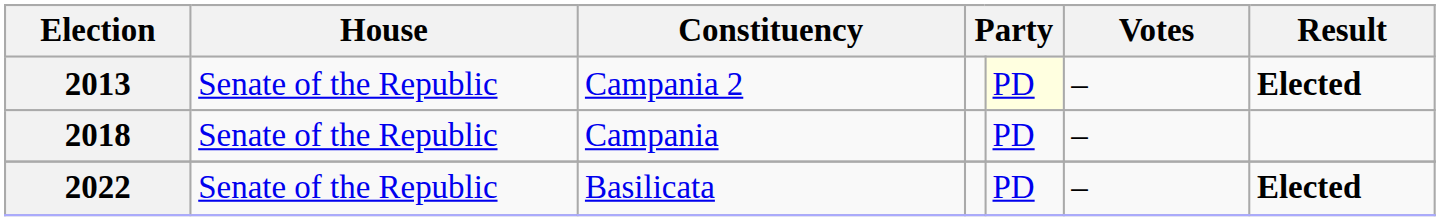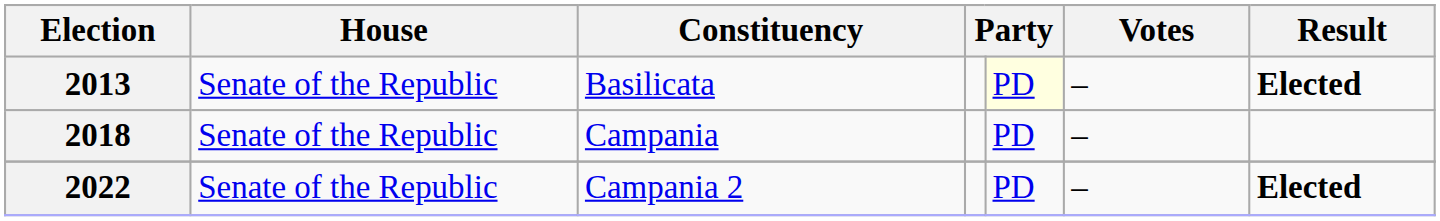(664, 82) Campania 2 -> (650, 82) Basilicata
(650, 187) Basilicata -> (664, 187) Campania 2
